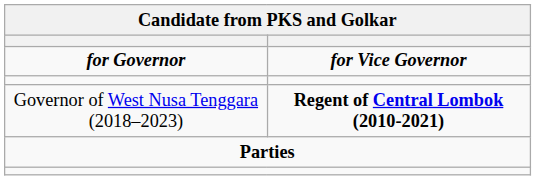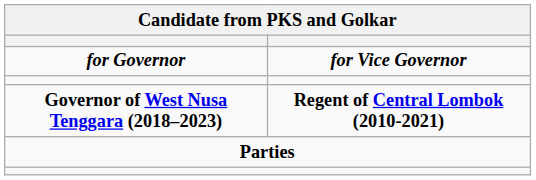(136, 110) normal -> (136, 110) bold
